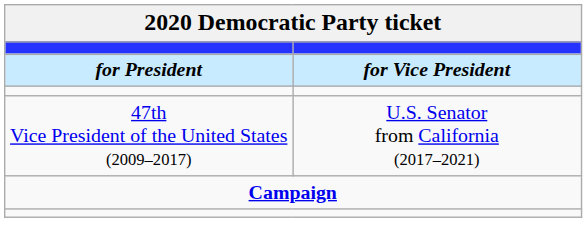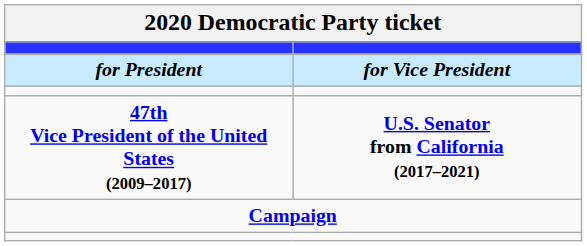(149, 135) normal -> (149, 147) bold
(437, 135) normal -> (437, 147) bold
